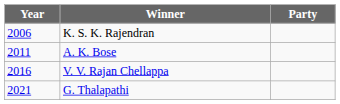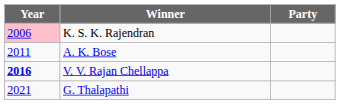(19, 33) no background -> (19, 33) pink background
(19, 71) normal -> (19, 71) bold
